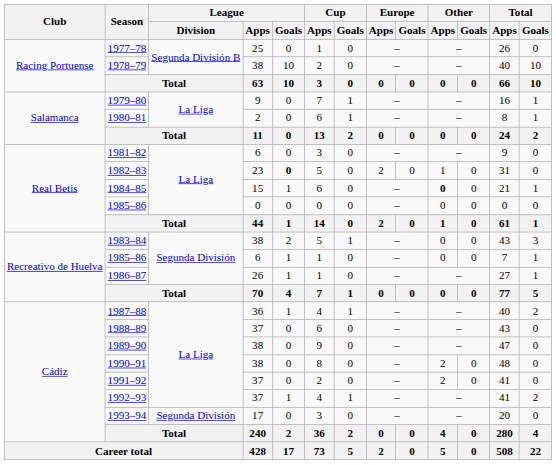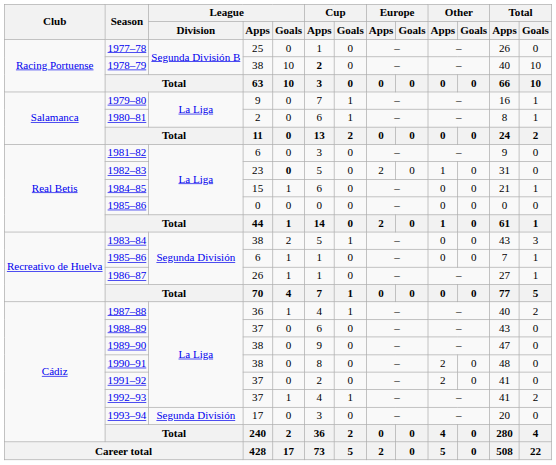(319, 65) normal -> (319, 65) bold
(443, 188) bold -> (443, 188) normal
